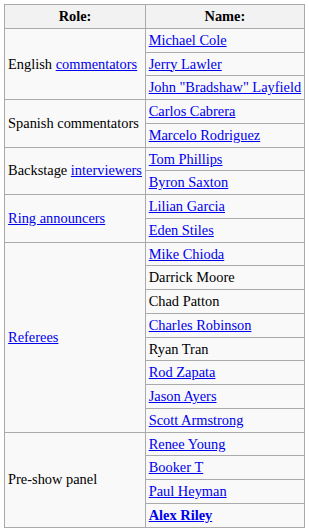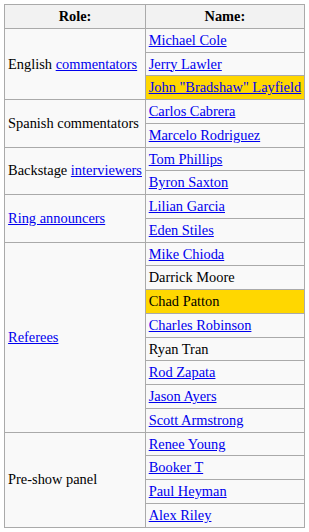(225, 87) no background -> (225, 87) gold background
(184, 301) no background -> (184, 301) gold background
(180, 515) bold -> (180, 515) normal
